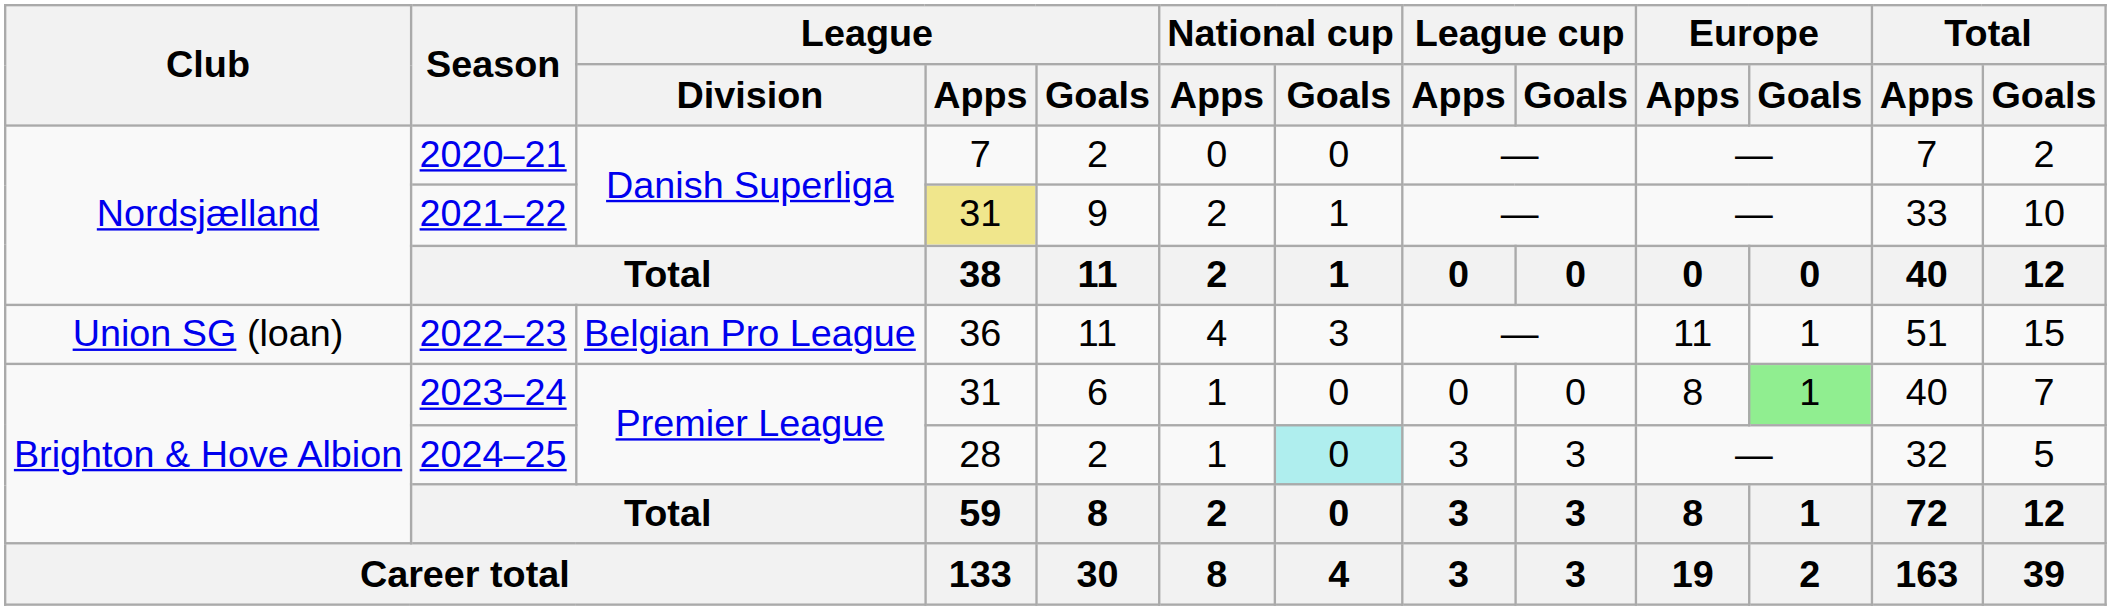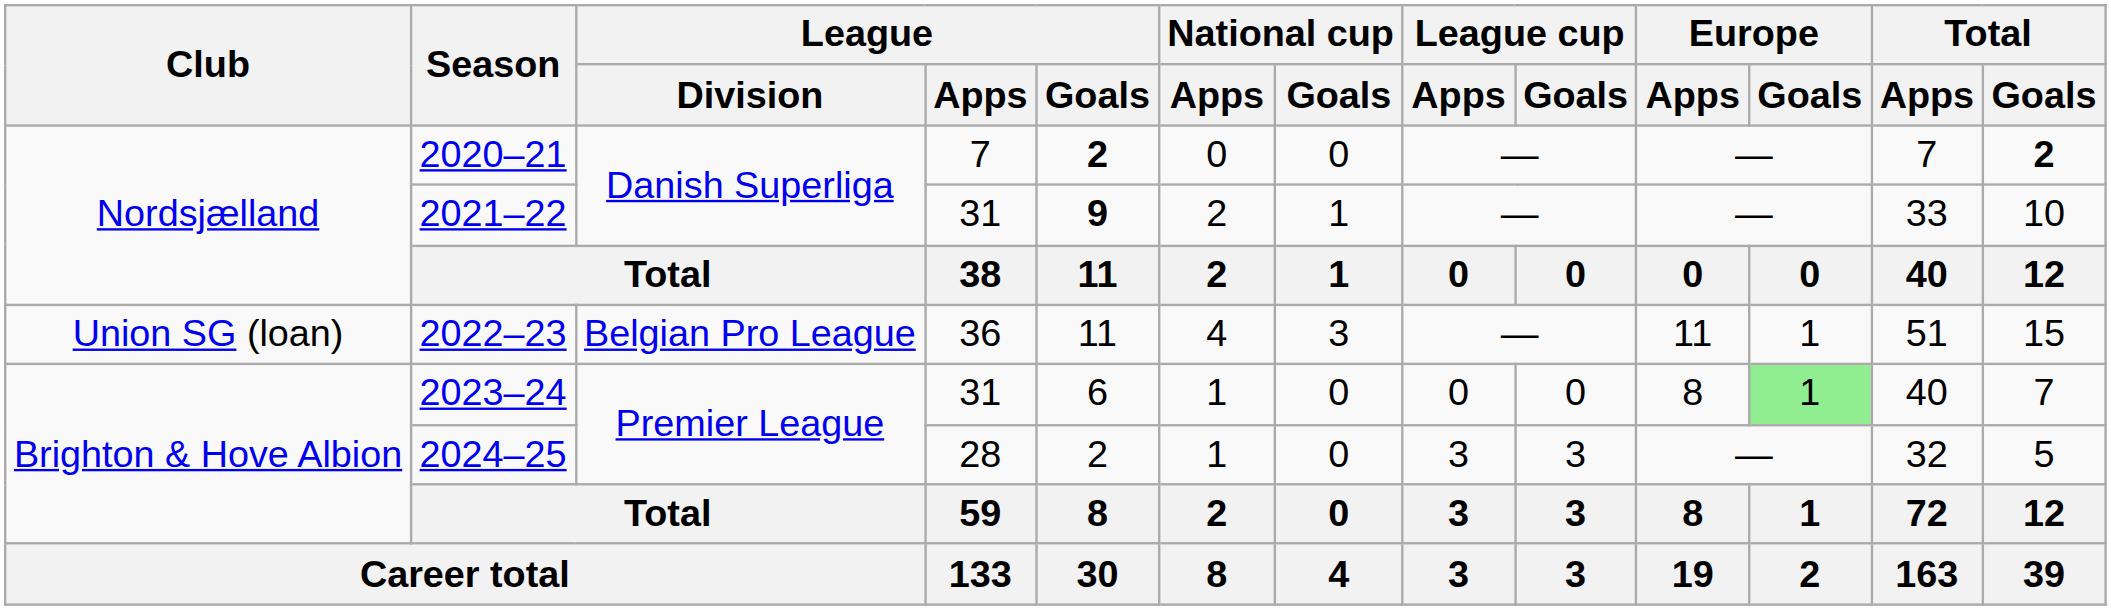(1097, 154) normal -> (1097, 154) bold
(2044, 154) normal -> (2044, 154) bold
(980, 214) khaki background -> (980, 214) no background
(1097, 214) normal -> (1097, 214) bold
(1339, 453) paleturquoise background -> (1339, 453) no background
